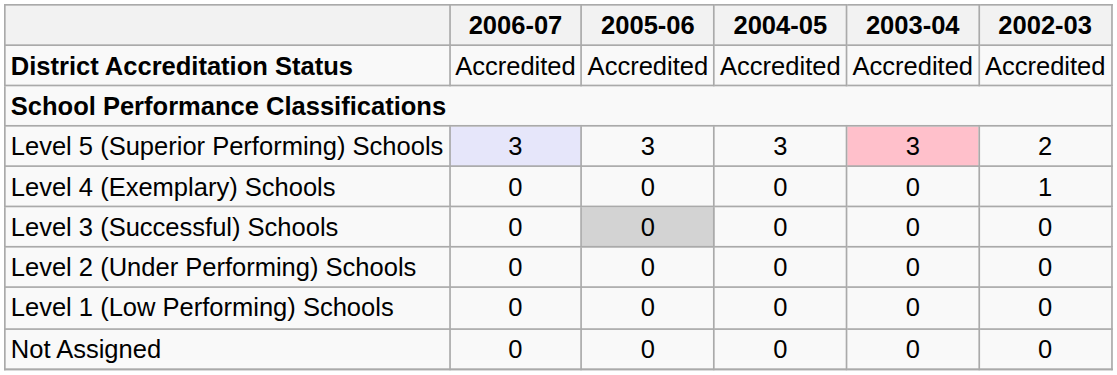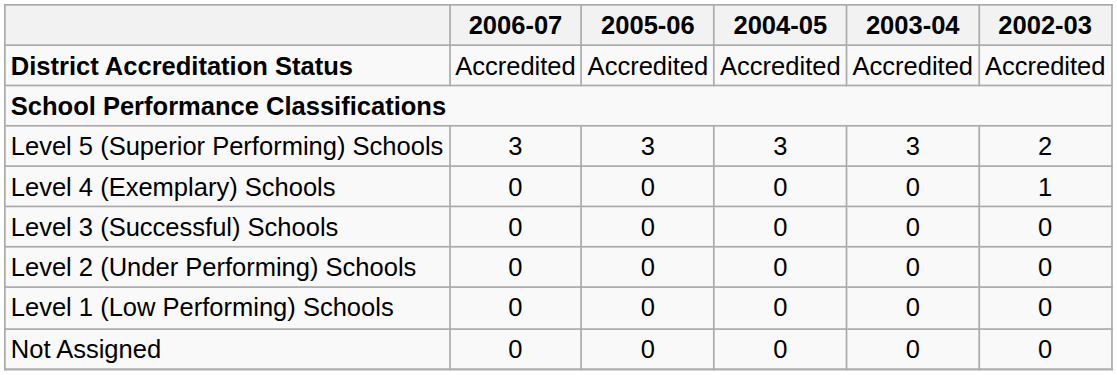(515, 147) lavender background -> (515, 147) no background
(913, 147) pink background -> (913, 147) no background
(648, 227) lightgrey background -> (648, 227) no background
